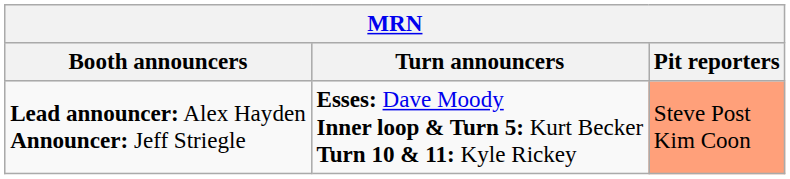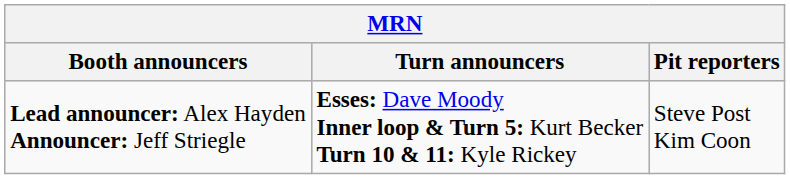(702, 127) lightsalmon background -> (702, 127) no background
